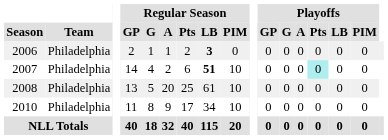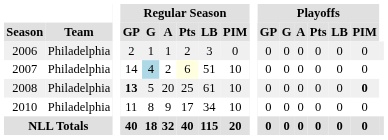(209, 50) bold -> (209, 50) normal
(151, 69) no background -> (151, 69) lightblue background
(187, 69) no background -> (187, 69) lightyellow background
(209, 69) bold -> (209, 69) normal
(318, 69) paleturquoise background -> (318, 69) no background
(131, 88) normal -> (131, 88) bold
(365, 88) normal -> (365, 88) bold
